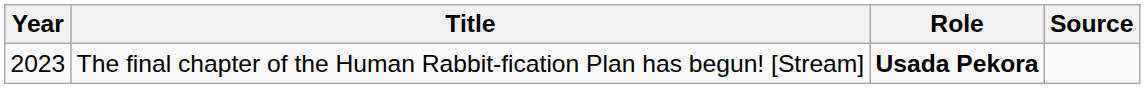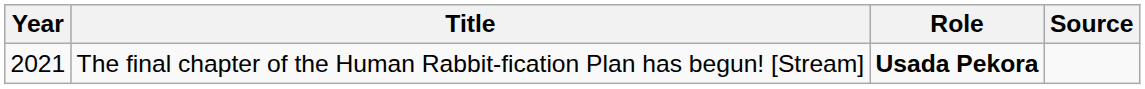(38, 63) 2023 -> (38, 63) 2021
